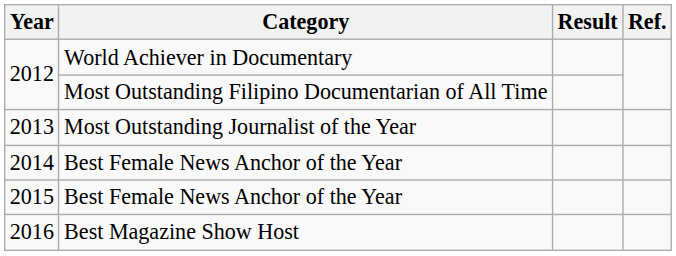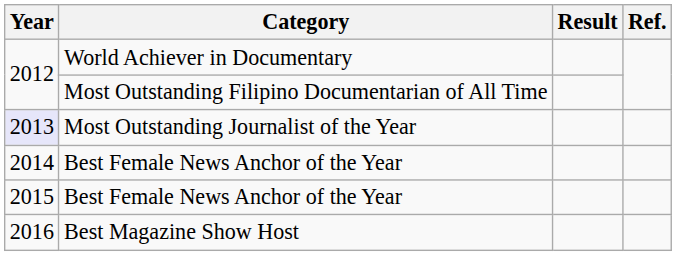(32, 127) no background -> (32, 127) lavender background
